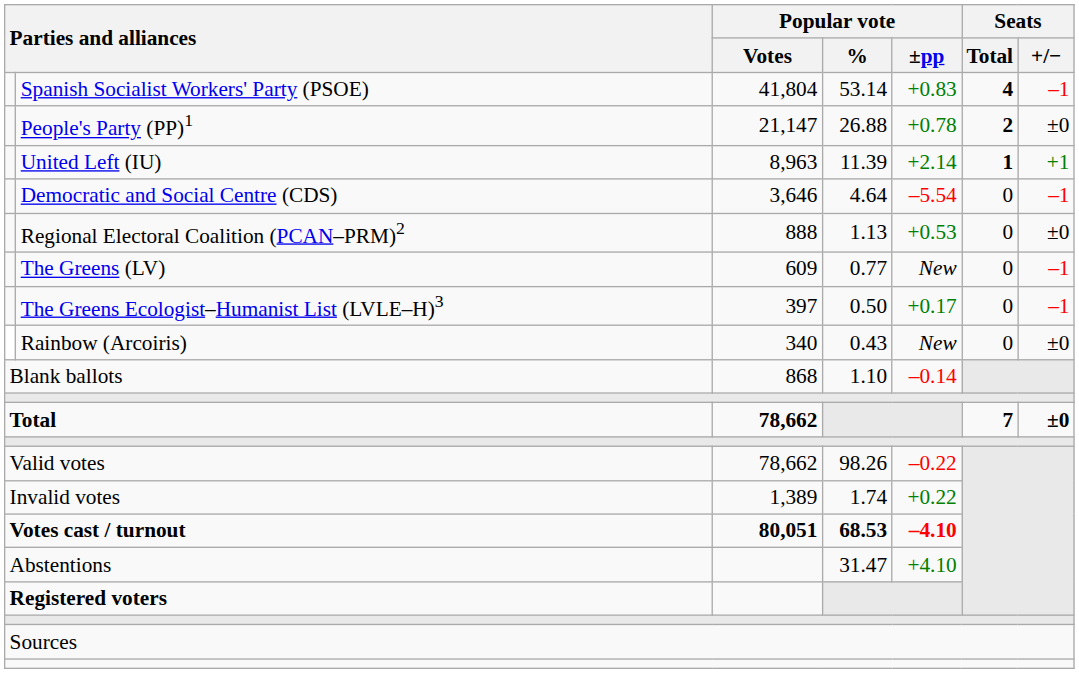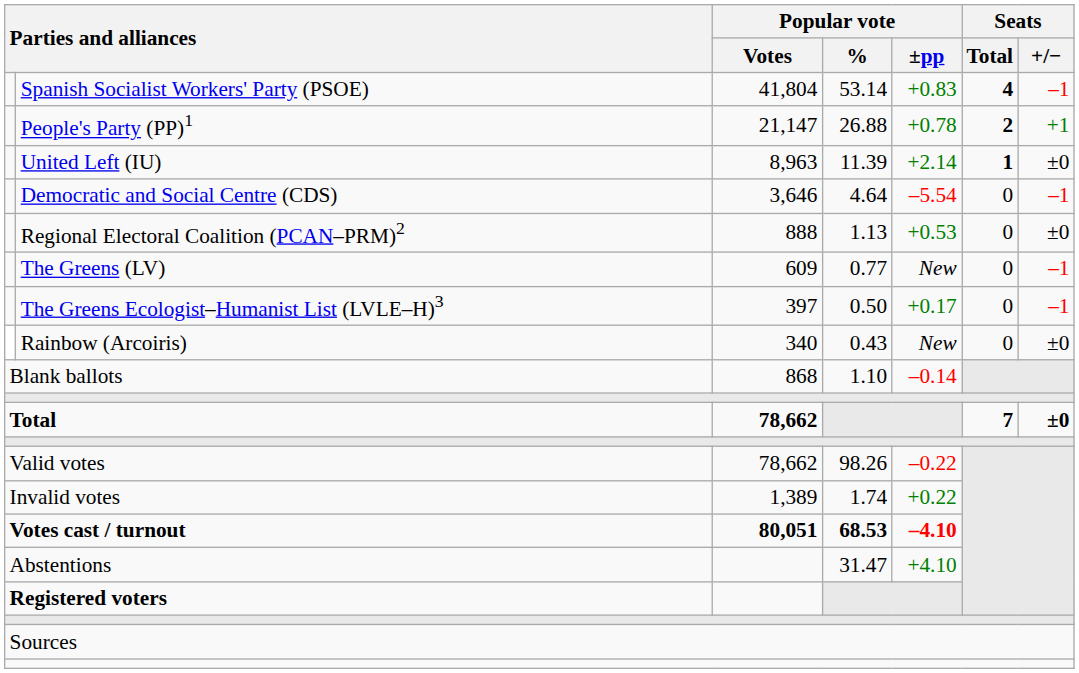(1058, 125) ±0 -> (1058, 125) +1
(1058, 162) +1 -> (1058, 162) ±0
